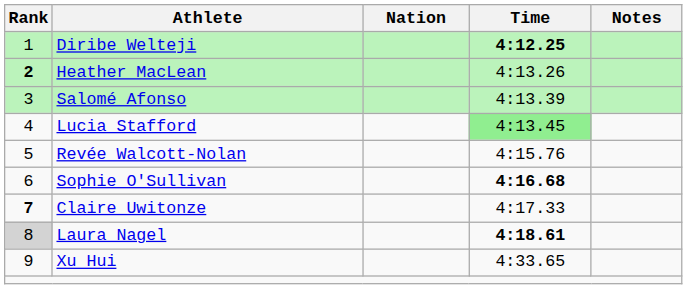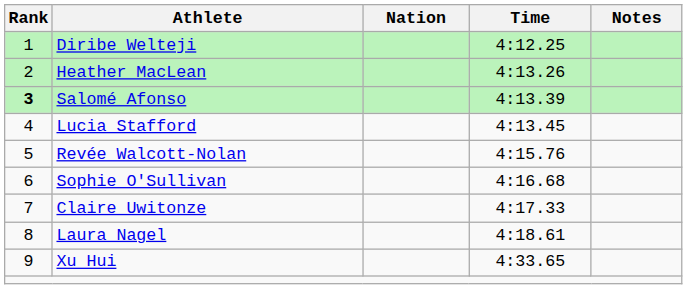(530, 45) bold -> (530, 45) normal
(29, 72) bold -> (29, 72) normal
(29, 100) normal -> (29, 100) bold
(530, 127) lightgreen background -> (530, 127) no background
(530, 181) bold -> (530, 181) normal
(29, 208) bold -> (29, 208) normal
(29, 235) lightgrey background -> (29, 235) no background
(530, 235) bold -> (530, 235) normal
